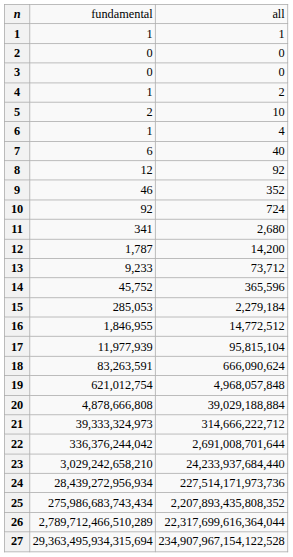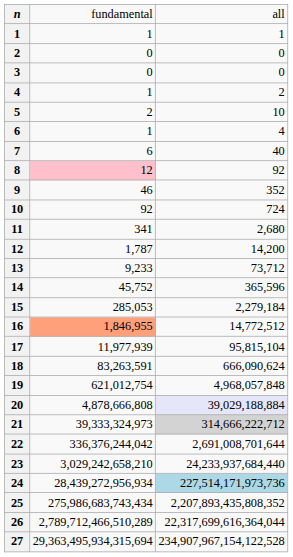(147, 170) no background -> (147, 170) pink background
(128, 326) no background -> (128, 326) lightsalmon background
(246, 405) no background -> (246, 405) lavender background
(243, 424) no background -> (243, 424) lightgrey background
(232, 483) no background -> (232, 483) lightblue background
